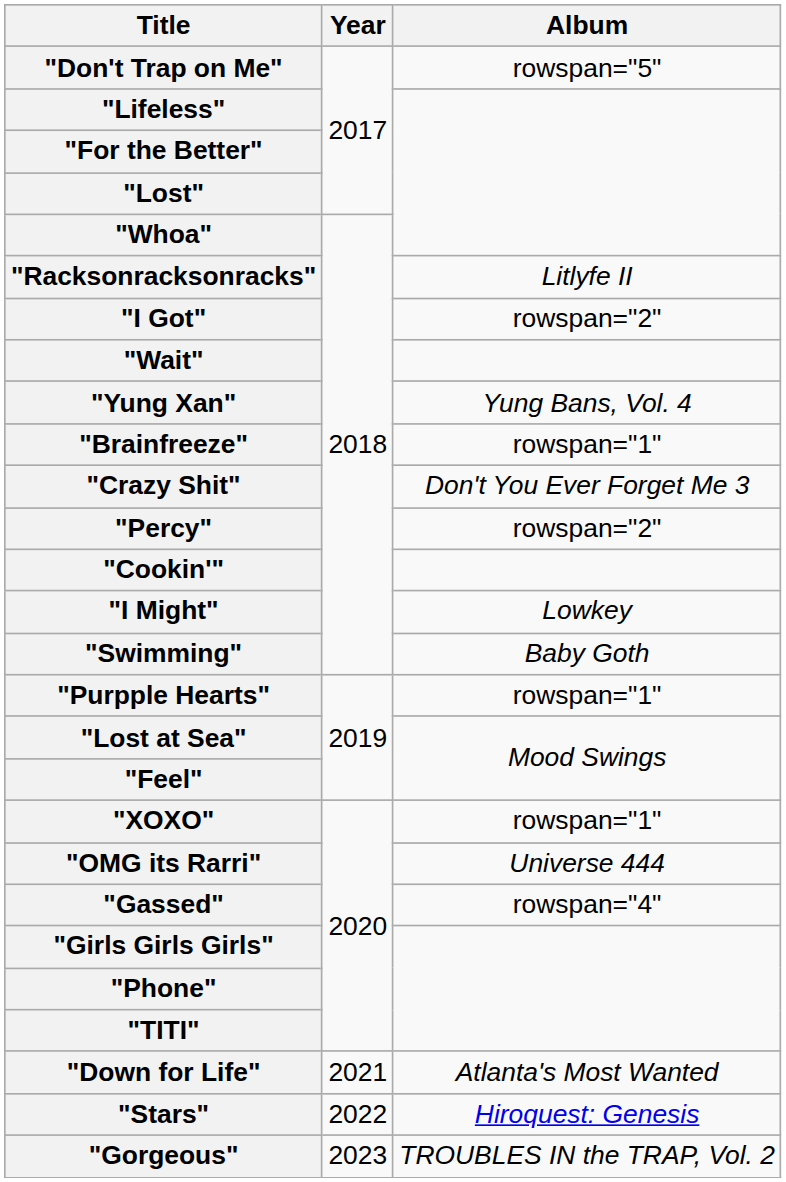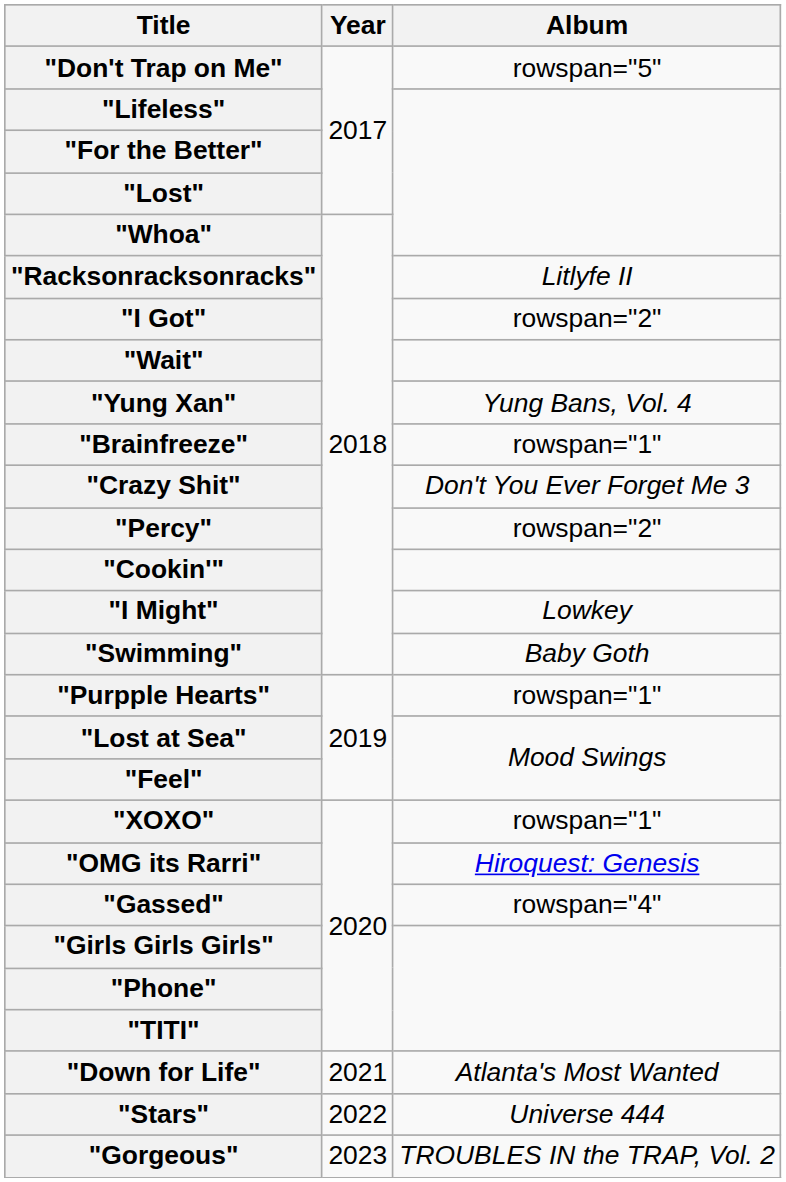(587, 862) Universe 444 -> (587, 862) Hiroquest: Genesis
(587, 1114) Hiroquest: Genesis -> (587, 1114) Universe 444
